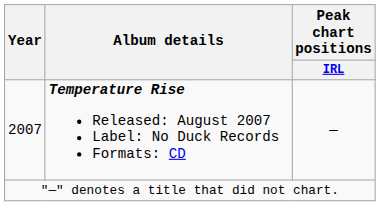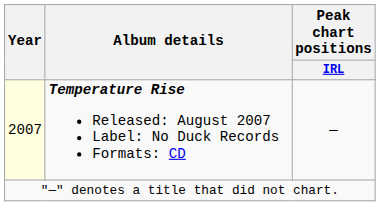(25, 130) no background -> (25, 130) lightyellow background
